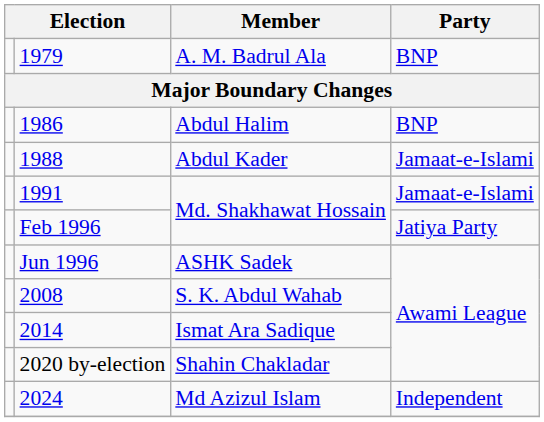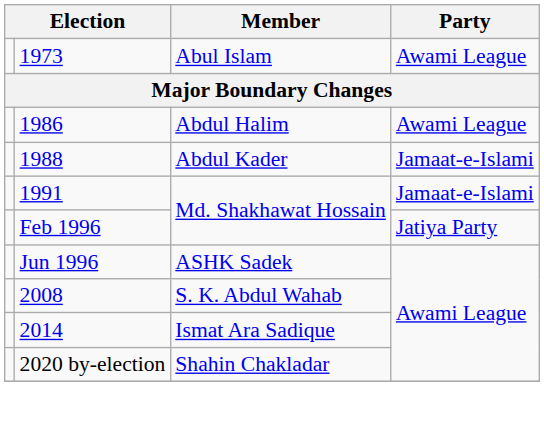+ row: (41, 55)
- row: (41, 55)
(417, 124) BNP -> (461, 124) Awami League
- row: (41, 398)
